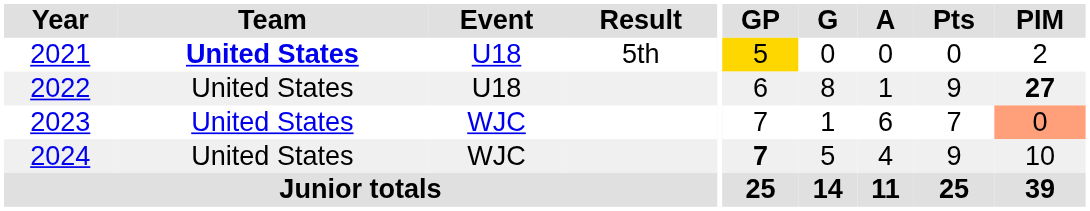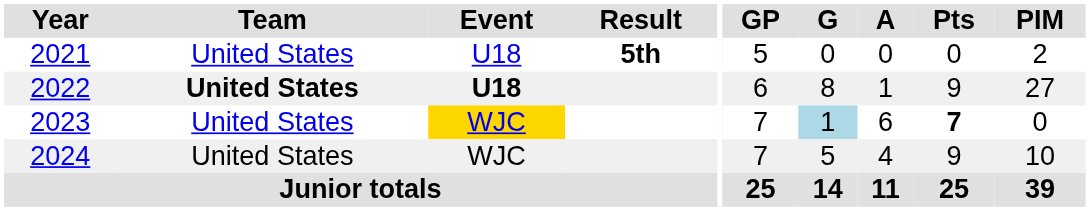(272, 54) bold -> (272, 54) normal
(641, 54) normal -> (641, 54) bold
(761, 54) gold background -> (761, 54) no background
(272, 88) normal -> (272, 88) bold
(497, 88) normal -> (497, 88) bold
(1040, 88) bold -> (1040, 88) normal
(497, 121) no background -> (497, 121) gold background
(828, 121) no background -> (828, 121) lightblue background
(954, 121) normal -> (954, 121) bold
(1040, 121) lightsalmon background -> (1040, 121) no background
(761, 155) bold -> (761, 155) normal
